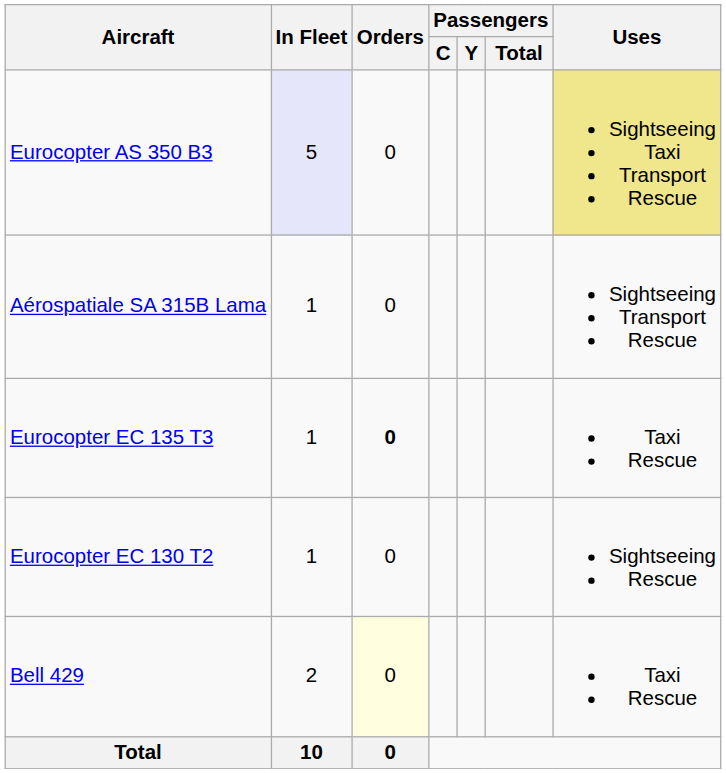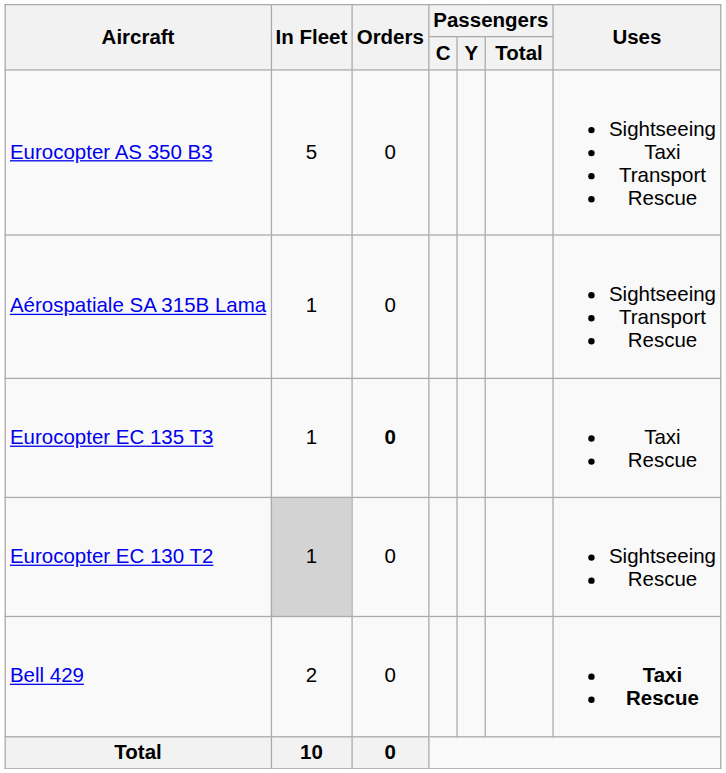(311, 152) lavender background -> (311, 152) no background
(637, 164) khaki background -> (637, 164) no background
(311, 556) no background -> (311, 556) lightgrey background
(390, 676) lightyellow background -> (390, 676) no background
(637, 688) normal -> (637, 688) bold
